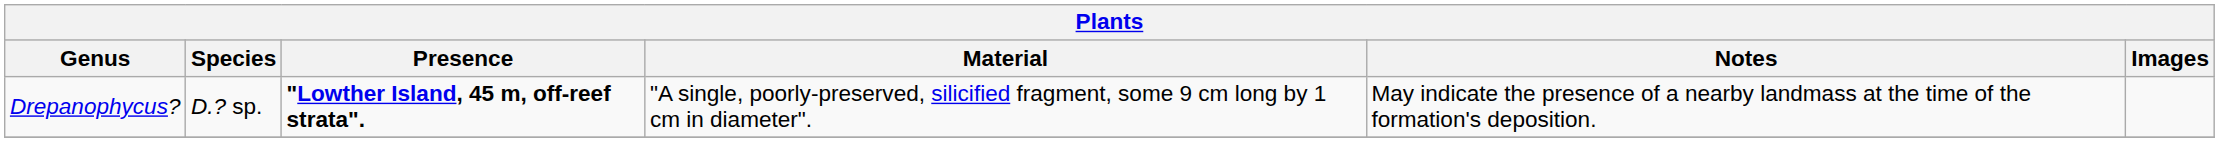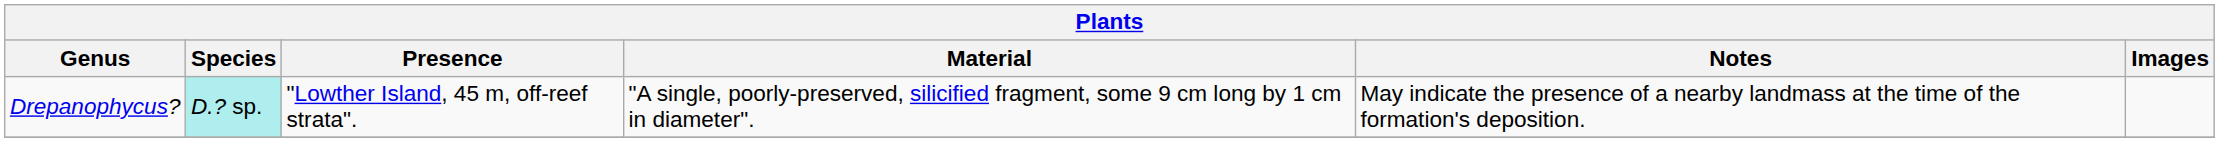(227, 106) no background -> (227, 106) paleturquoise background
(449, 106) bold -> (437, 106) normal
